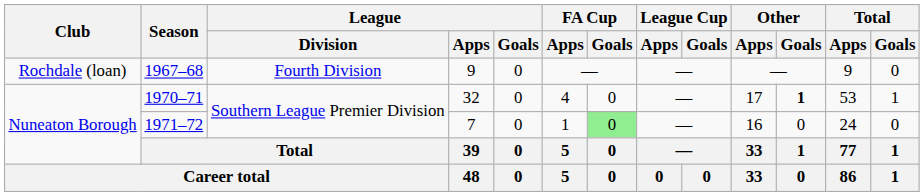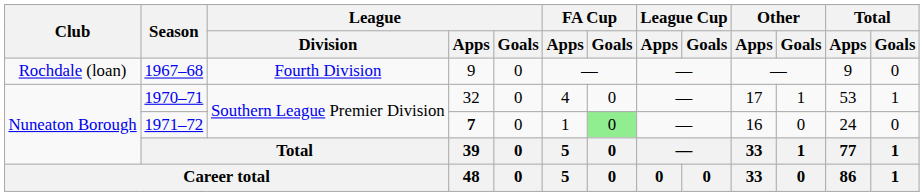(801, 97) bold -> (801, 97) normal
(471, 124) normal -> (471, 124) bold
